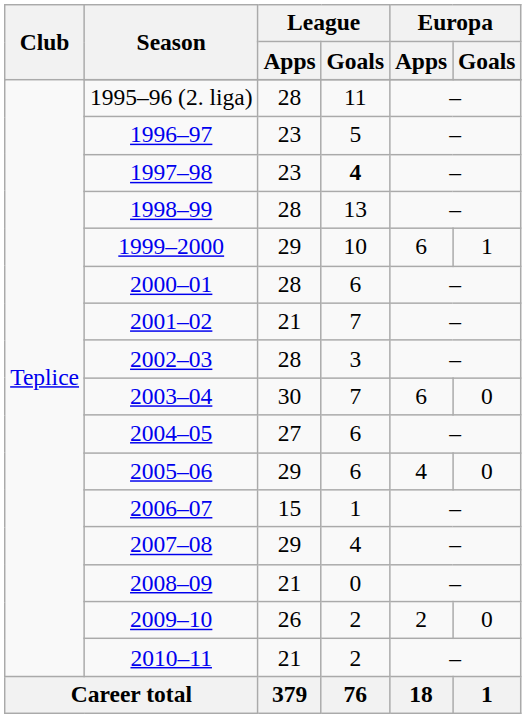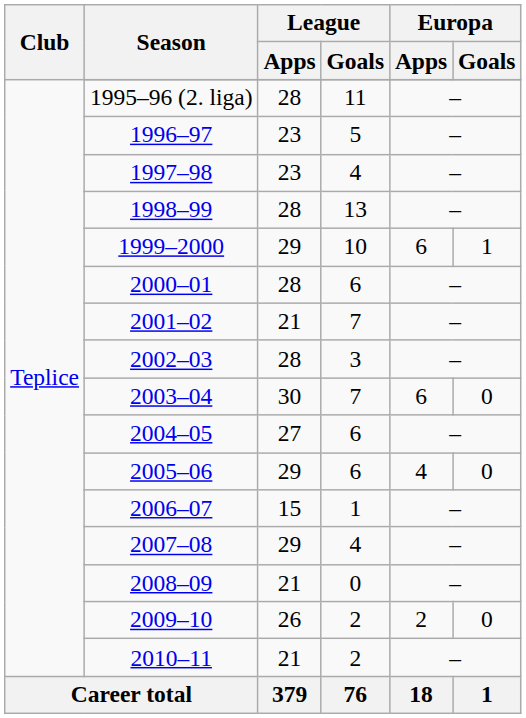(355, 172) bold -> (355, 172) normal
